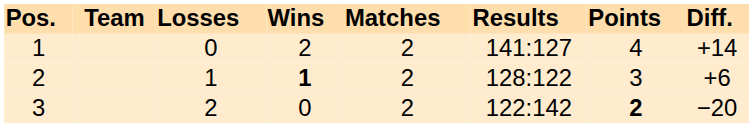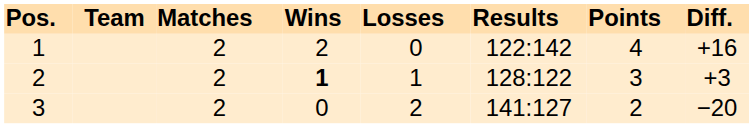columns swapped: (393, 18) <-> (198, 18)
(529, 48) 141:127 -> (529, 48) 122:142
(717, 48) +14 -> (717, 48) +16
(717, 78) +6 -> (717, 78) +3
(529, 108) 122:142 -> (529, 108) 141:127
(636, 108) bold -> (636, 108) normal
